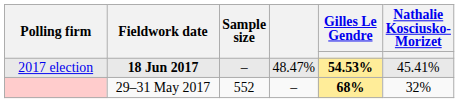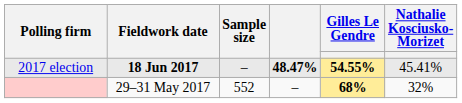(294, 68) normal -> (295, 68) bold
(350, 68) 54.53% -> (353, 68) 54.55%
